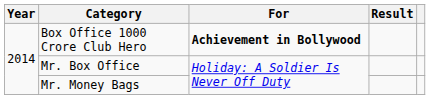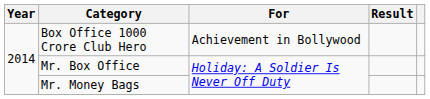(276, 40) bold -> (276, 40) normal
